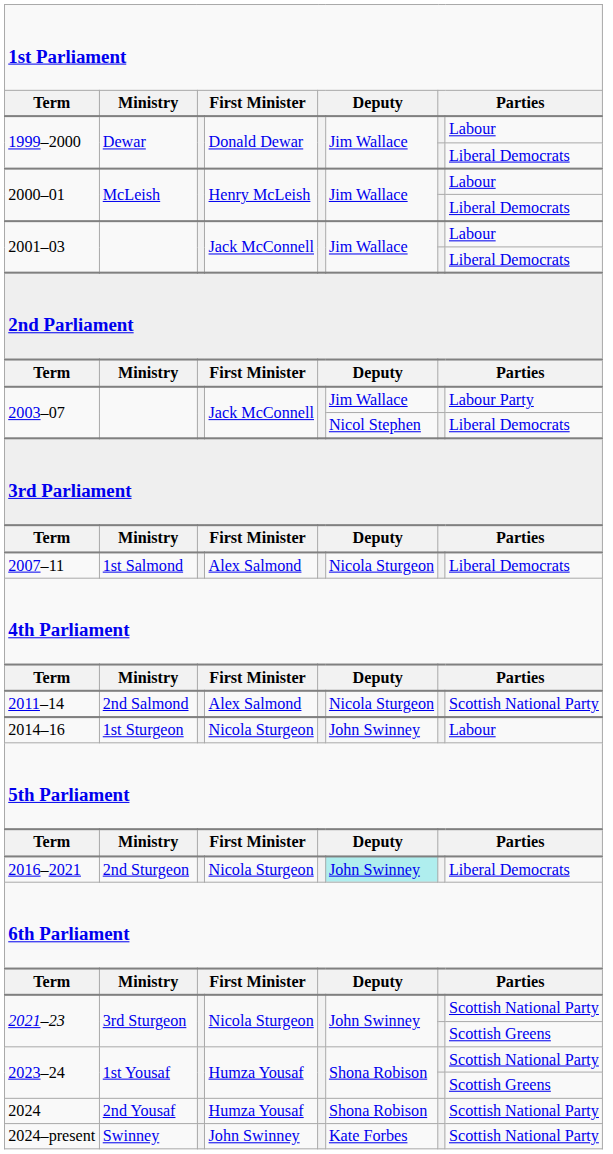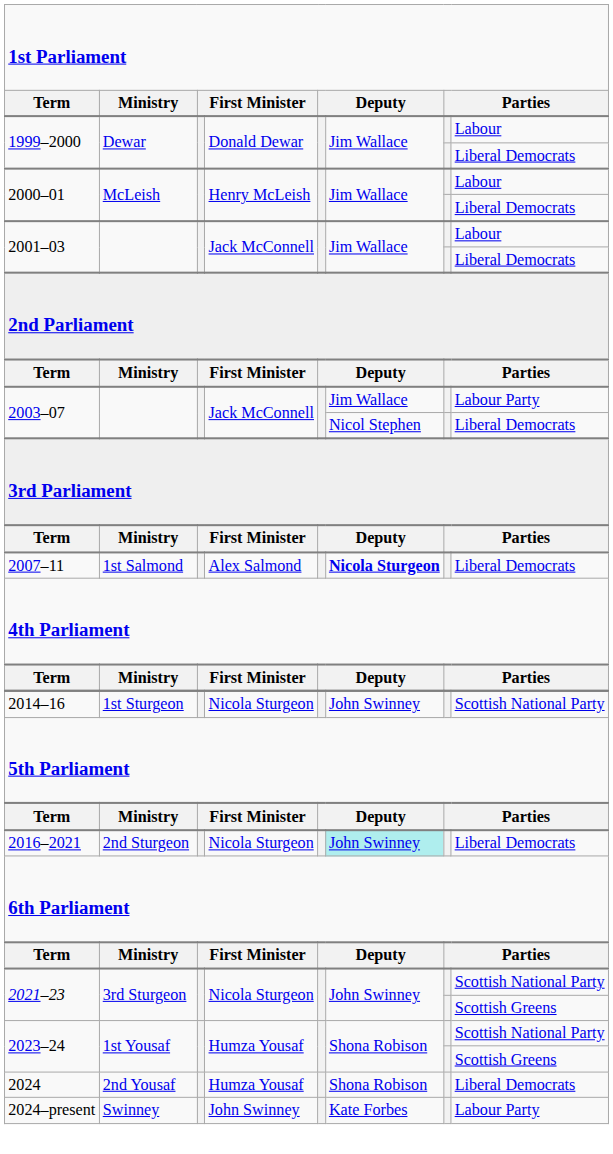(381, 565) normal -> (384, 565) bold
- row: (36, 704)
(472, 730) Labour -> (530, 704) Scottish National Party
(524, 1110) Scottish National Party -> (515, 1084) Liberal Democrats
(524, 1136) Scottish National Party -> (497, 1110) Labour Party
